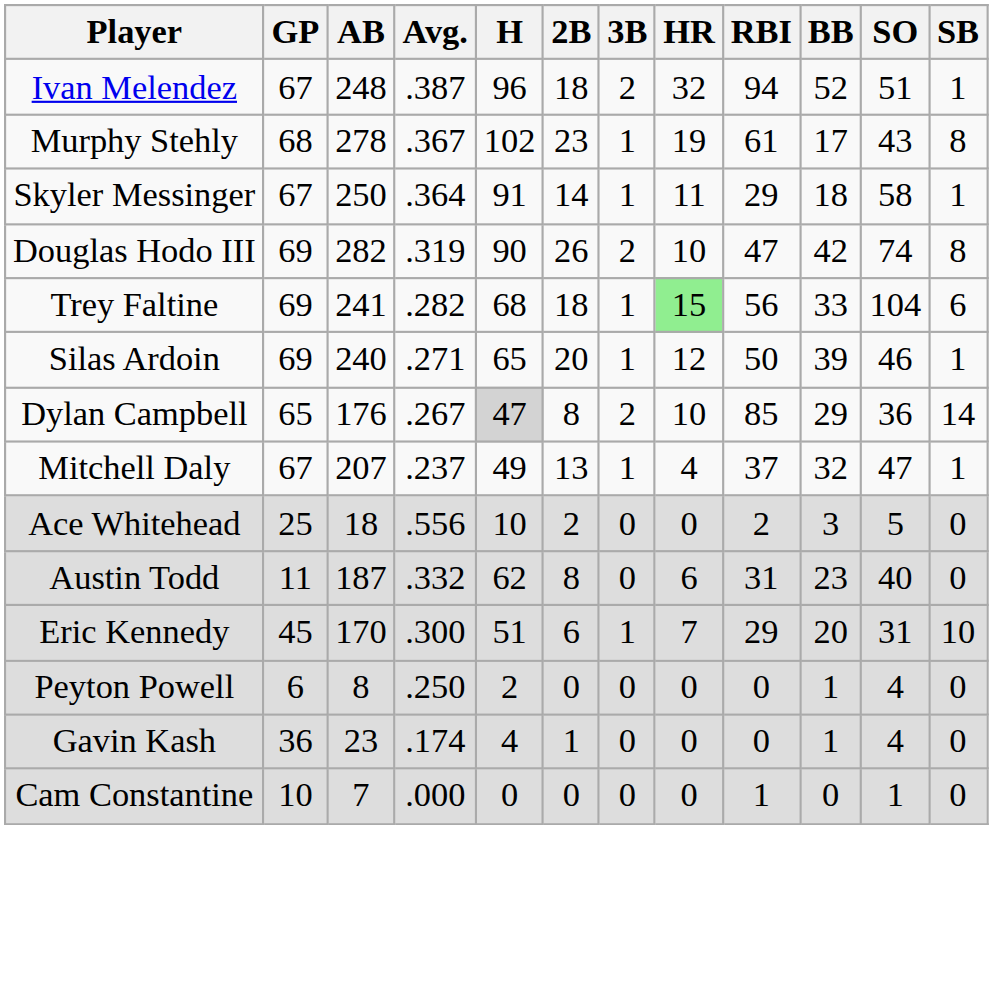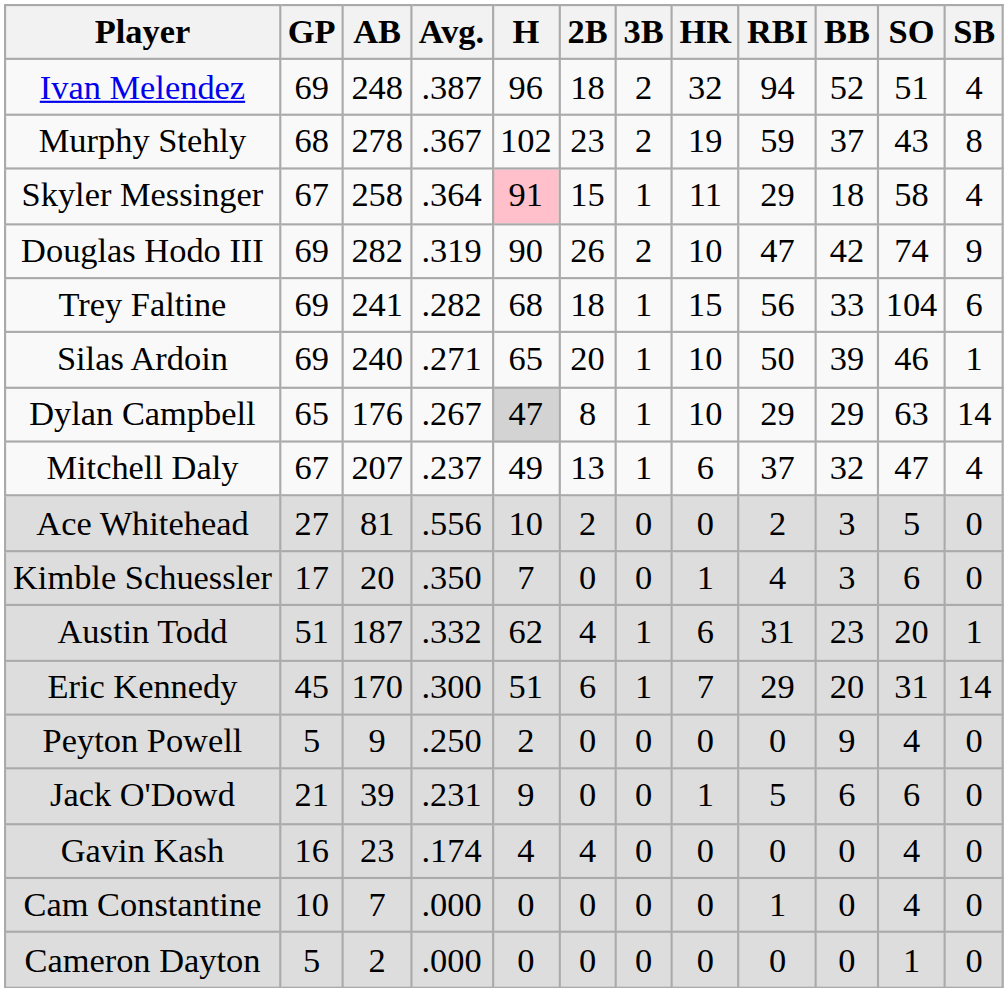(295, 86) 67 -> (312, 86) 69
(958, 86) 1 -> (974, 86) 4
(627, 140) 1 -> (644, 140) 2
(761, 140) 61 -> (777, 140) 59
(831, 140) 17 -> (847, 140) 37
(361, 195) 250 -> (377, 195) 258
(510, 195) no background -> (526, 195) pink background
(571, 195) 14 -> (588, 195) 15
(958, 195) 1 -> (974, 195) 4
(958, 250) 8 -> (974, 250) 9
(689, 304) lightgreen background -> (705, 304) no background
(689, 359) 12 -> (705, 359) 10
(627, 413) 2 -> (644, 413) 1
(761, 413) 85 -> (777, 413) 29
(895, 413) 36 -> (912, 413) 63
(689, 468) 4 -> (705, 468) 6
(958, 468) 1 -> (974, 468) 4
(295, 522) 25 -> (312, 522) 27
(361, 522) 18 -> (377, 522) 81
+ row: (142, 577)
(295, 577) 11 -> (312, 631) 51
(571, 577) 8 -> (588, 631) 4
(627, 577) 0 -> (644, 631) 1
(895, 577) 40 -> (912, 631) 20
(958, 577) 0 -> (974, 631) 1
(958, 631) 10 -> (974, 686) 14
(295, 686) 6 -> (312, 741) 5
(361, 686) 8 -> (377, 741) 9
(831, 686) 1 -> (847, 741) 9
+ row: (142, 795)
(295, 741) 36 -> (312, 850) 16
(571, 741) 1 -> (588, 850) 4
(831, 741) 1 -> (847, 850) 0
(895, 795) 1 -> (912, 904) 4
+ row: (142, 959)
